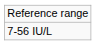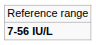(30, 31) normal -> (30, 31) bold
